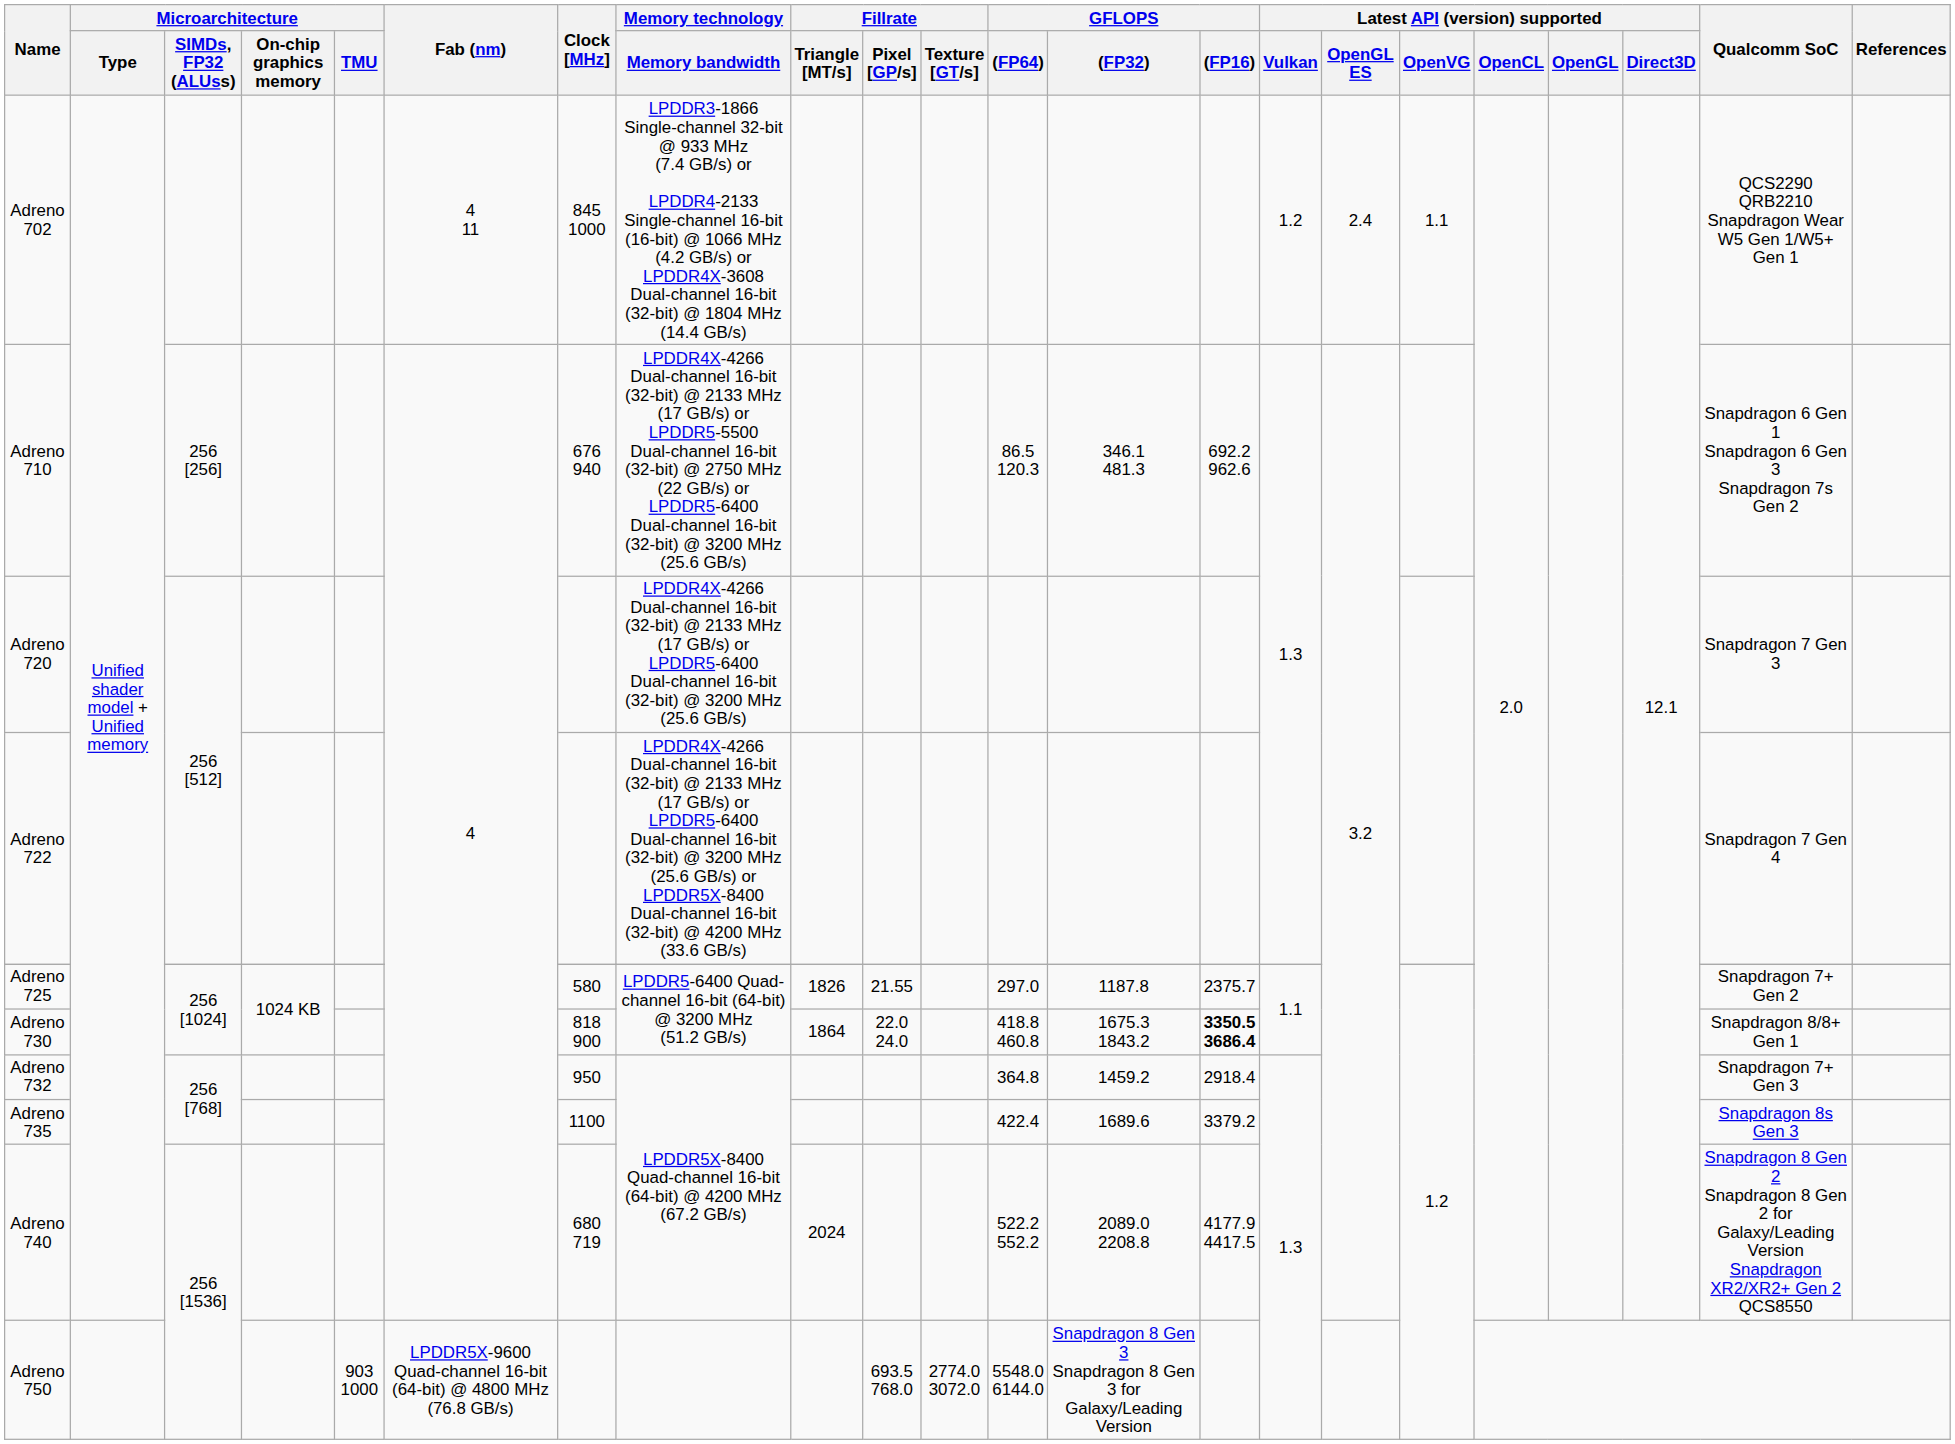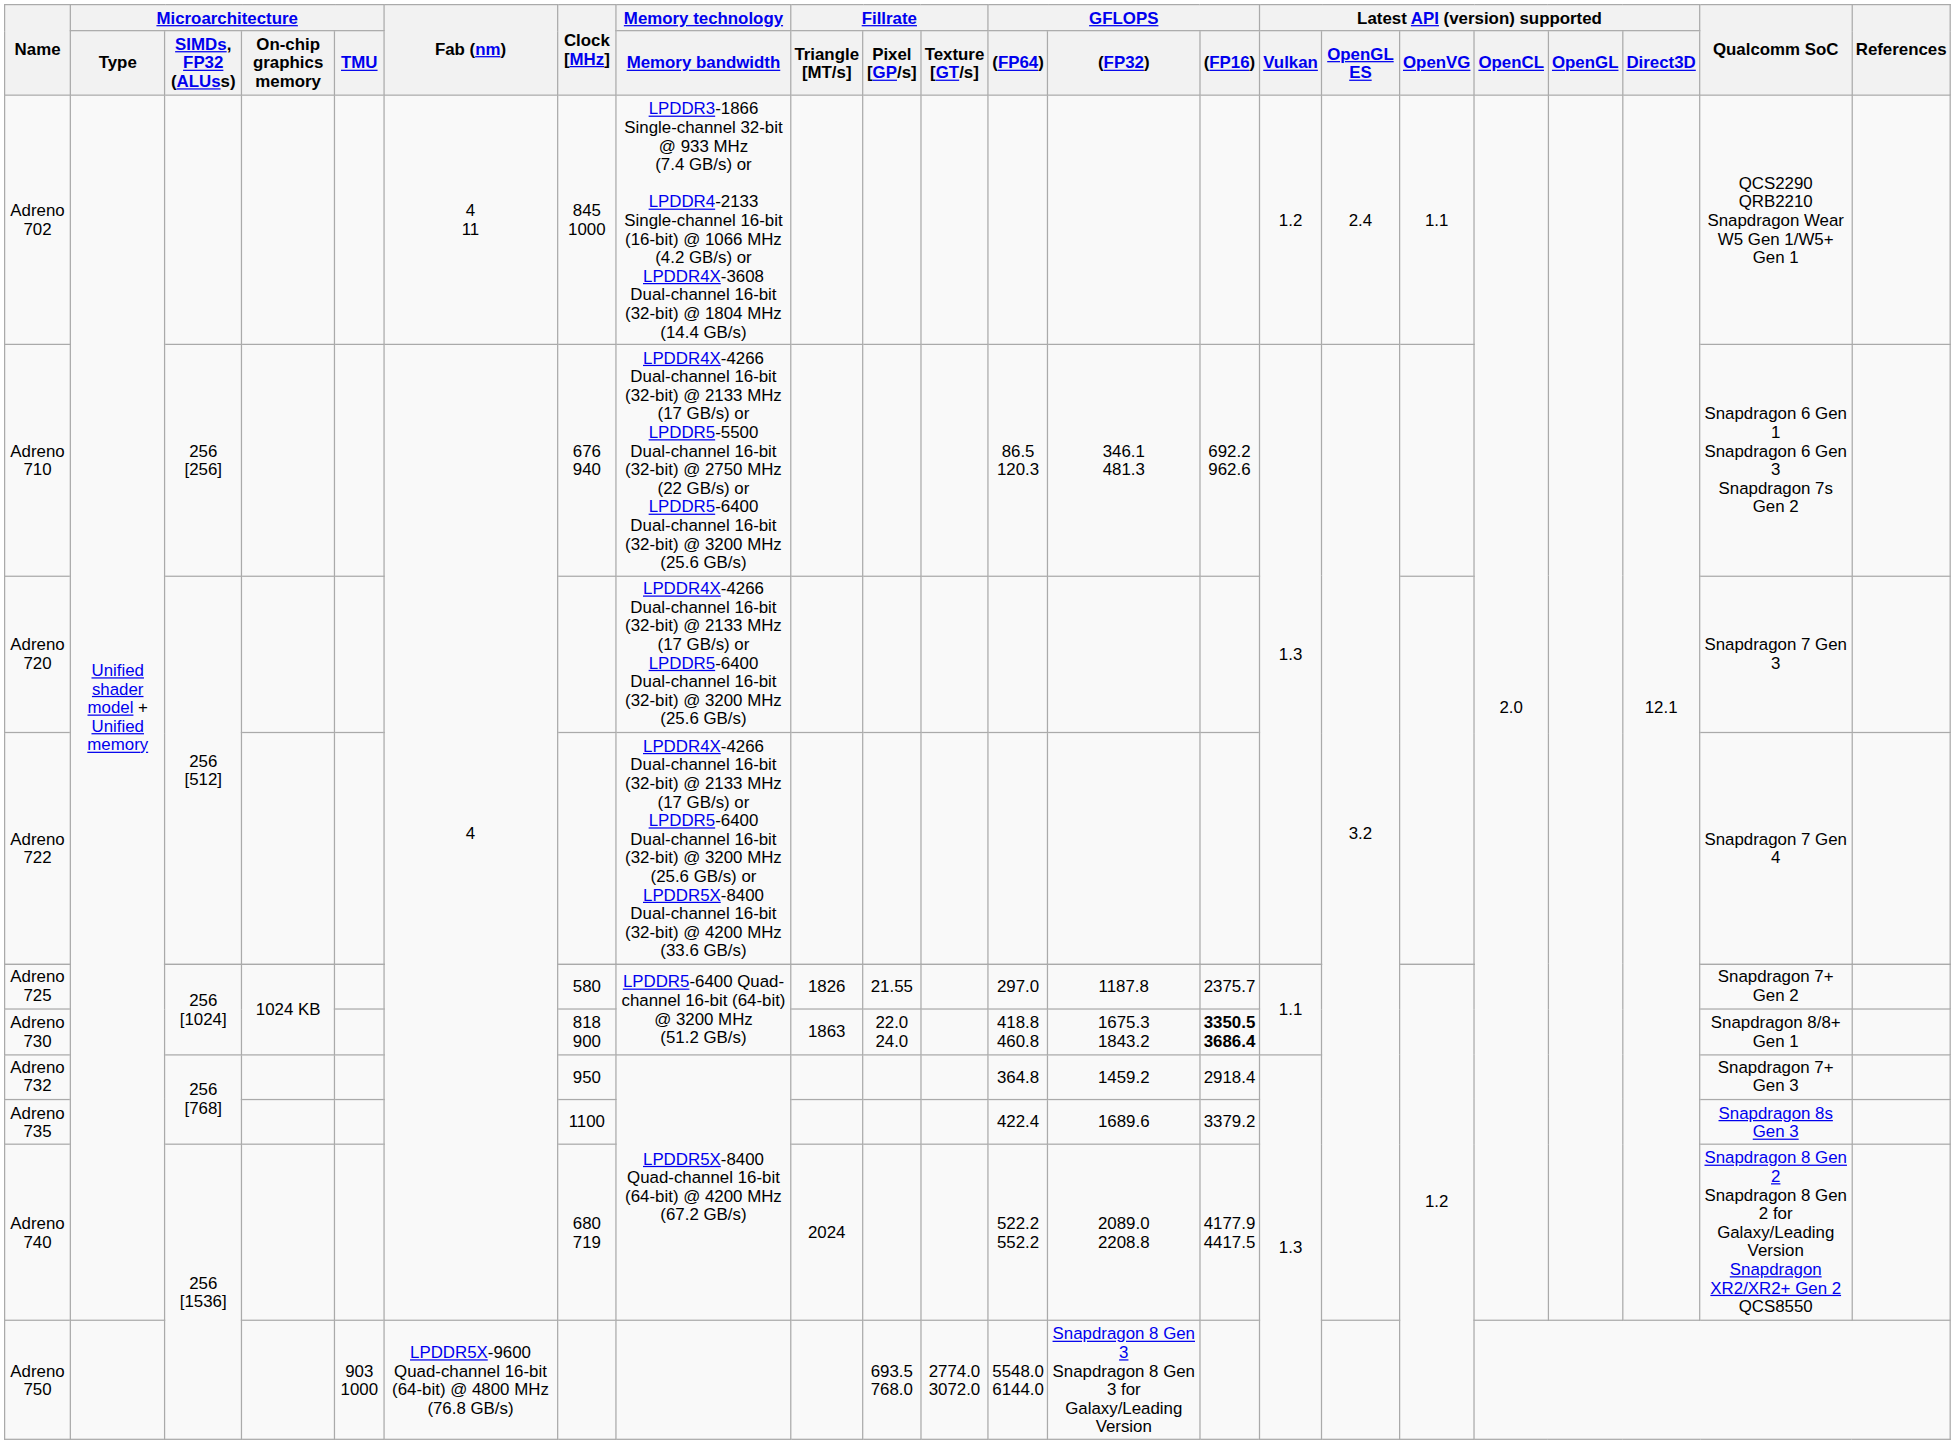(827, 1031) 1864 -> (827, 1031) 1863
